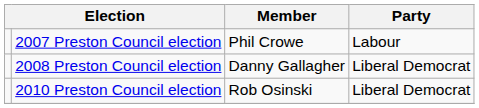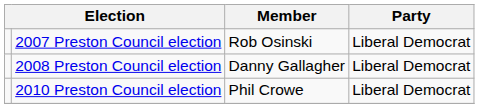(266, 41) Phil Crowe -> (270, 41) Rob Osinski
(376, 41) Labour -> (411, 41) Liberal Democrat
(270, 90) Rob Osinski -> (266, 90) Phil Crowe
